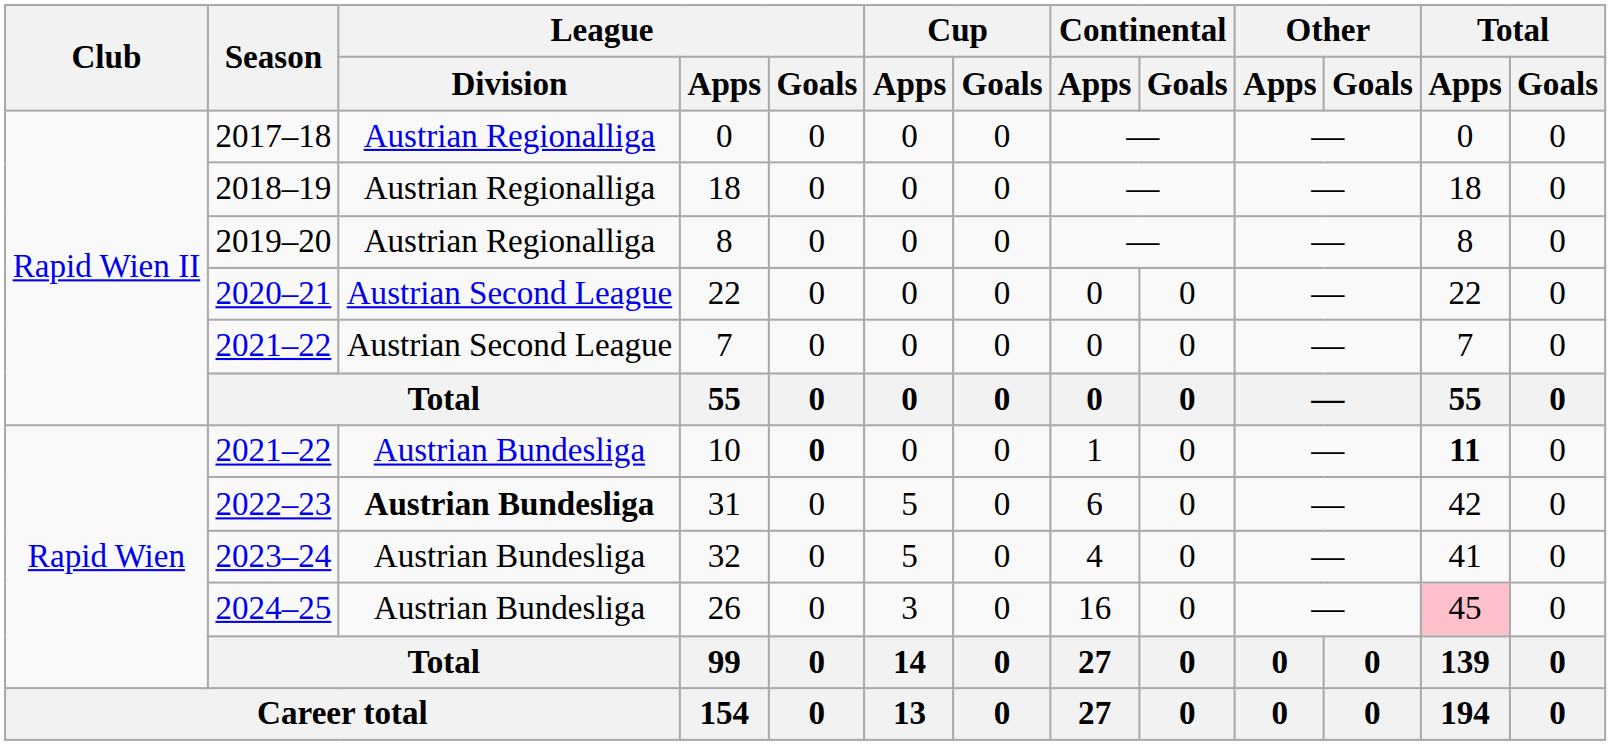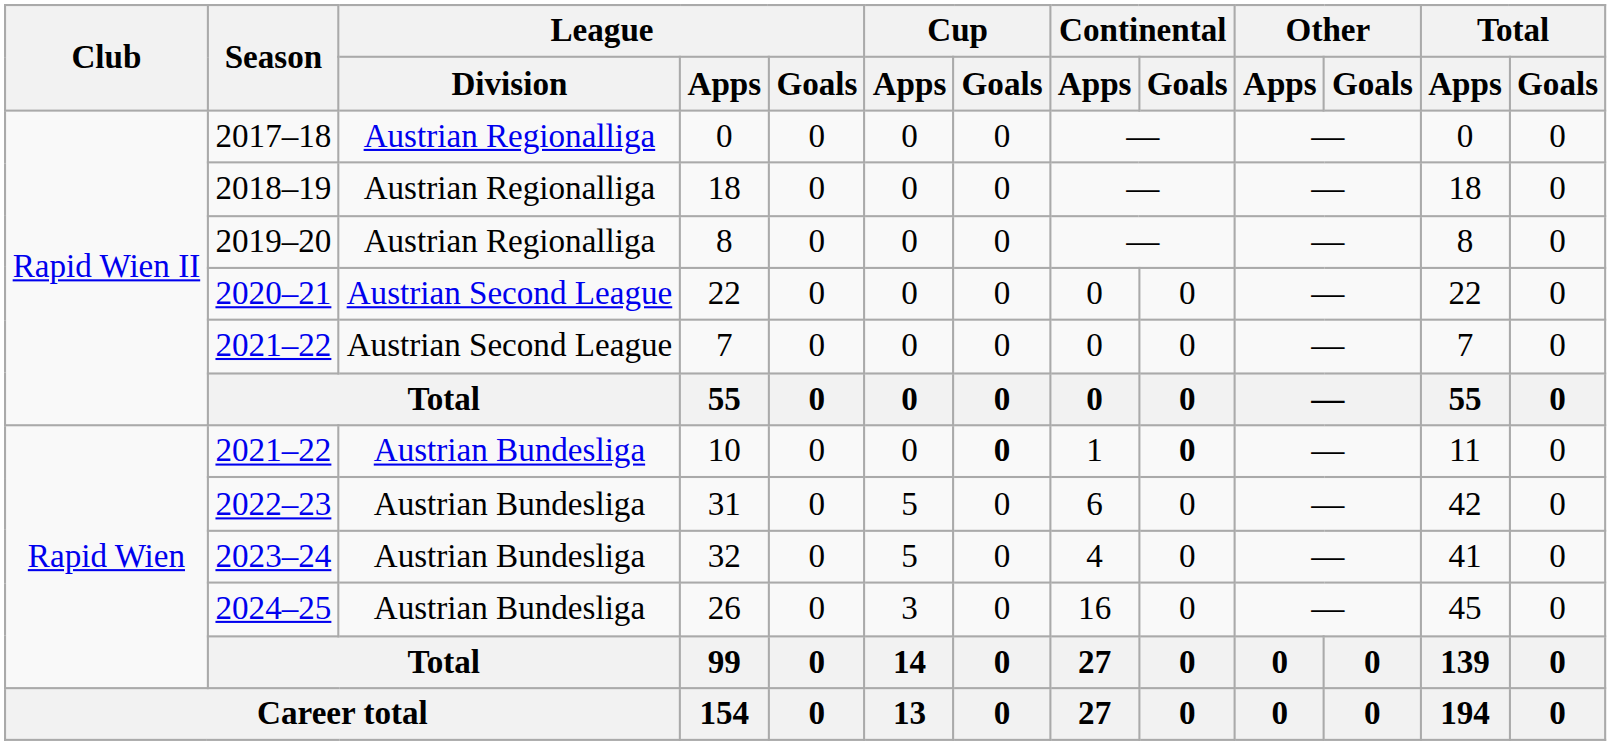(817, 450) bold -> (817, 450) normal
(1002, 450) normal -> (1002, 450) bold
(1187, 450) normal -> (1187, 450) bold
(1465, 450) bold -> (1465, 450) normal
(509, 503) bold -> (509, 503) normal
(1465, 608) pink background -> (1465, 608) no background
